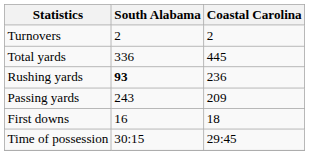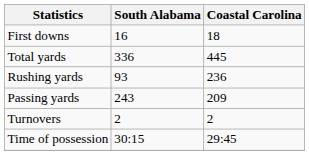rows swapped: (38, 118) <-> (34, 35)
(121, 77) bold -> (121, 77) normal
